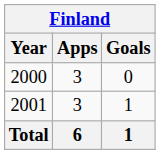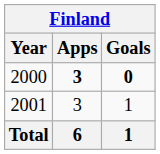(77, 76) normal -> (77, 76) bold
(128, 76) normal -> (128, 76) bold
